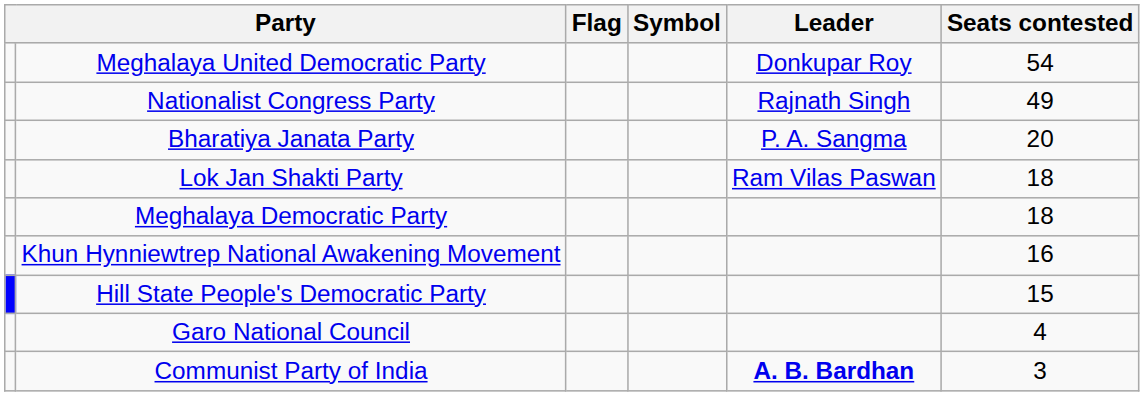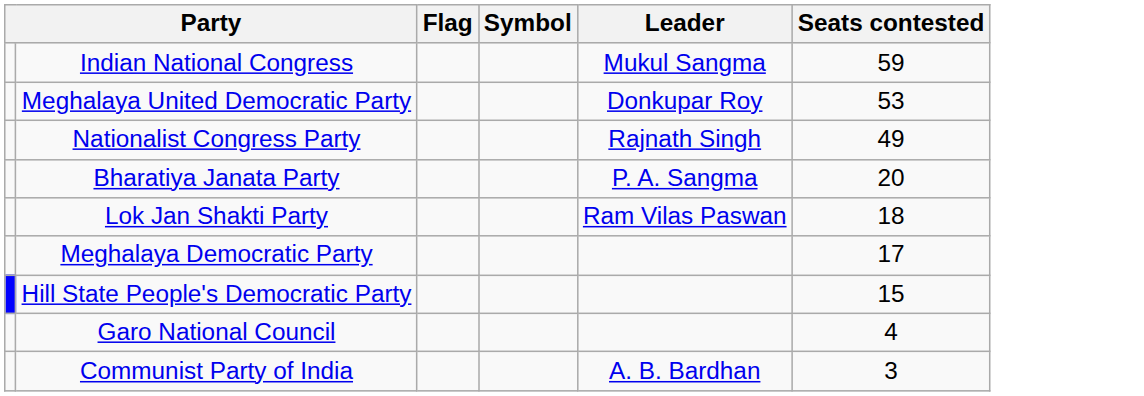+ row: (217, 62)
(1040, 62) 54 -> (891, 100) 53
(1040, 216) 18 -> (891, 255) 17
- row: (291, 255)
(834, 370) bold -> (685, 370) normal
